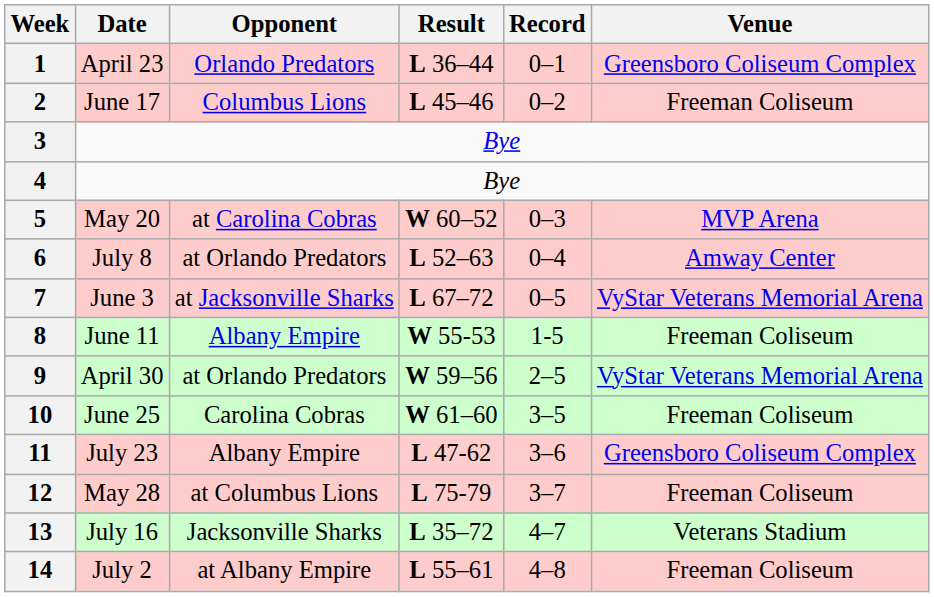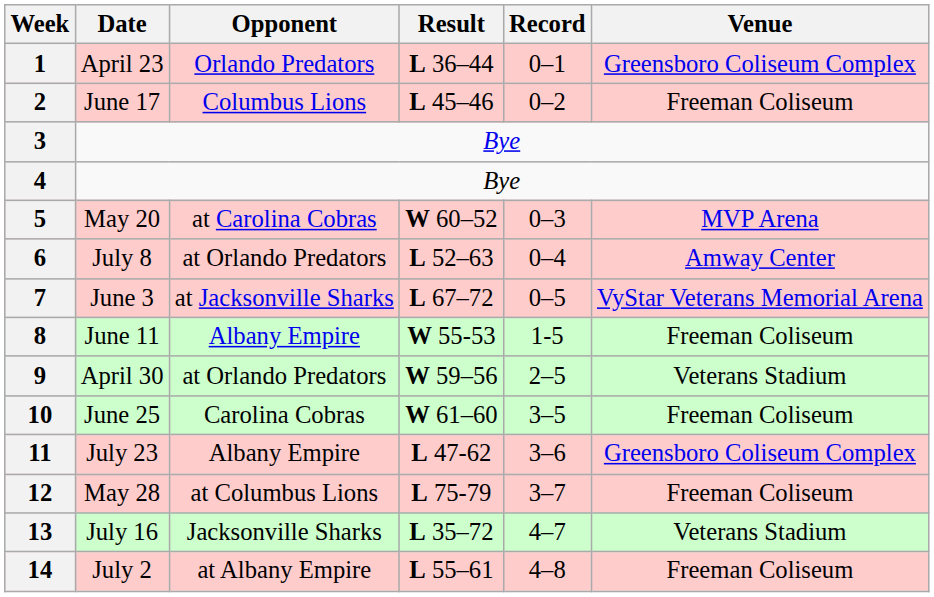(760, 375) VyStar Veterans Memorial Arena -> (760, 375) Veterans Stadium
